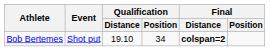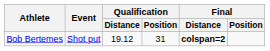(122, 39) 19.10 -> (122, 39) 19.12
(160, 39) 34 -> (160, 39) 31
